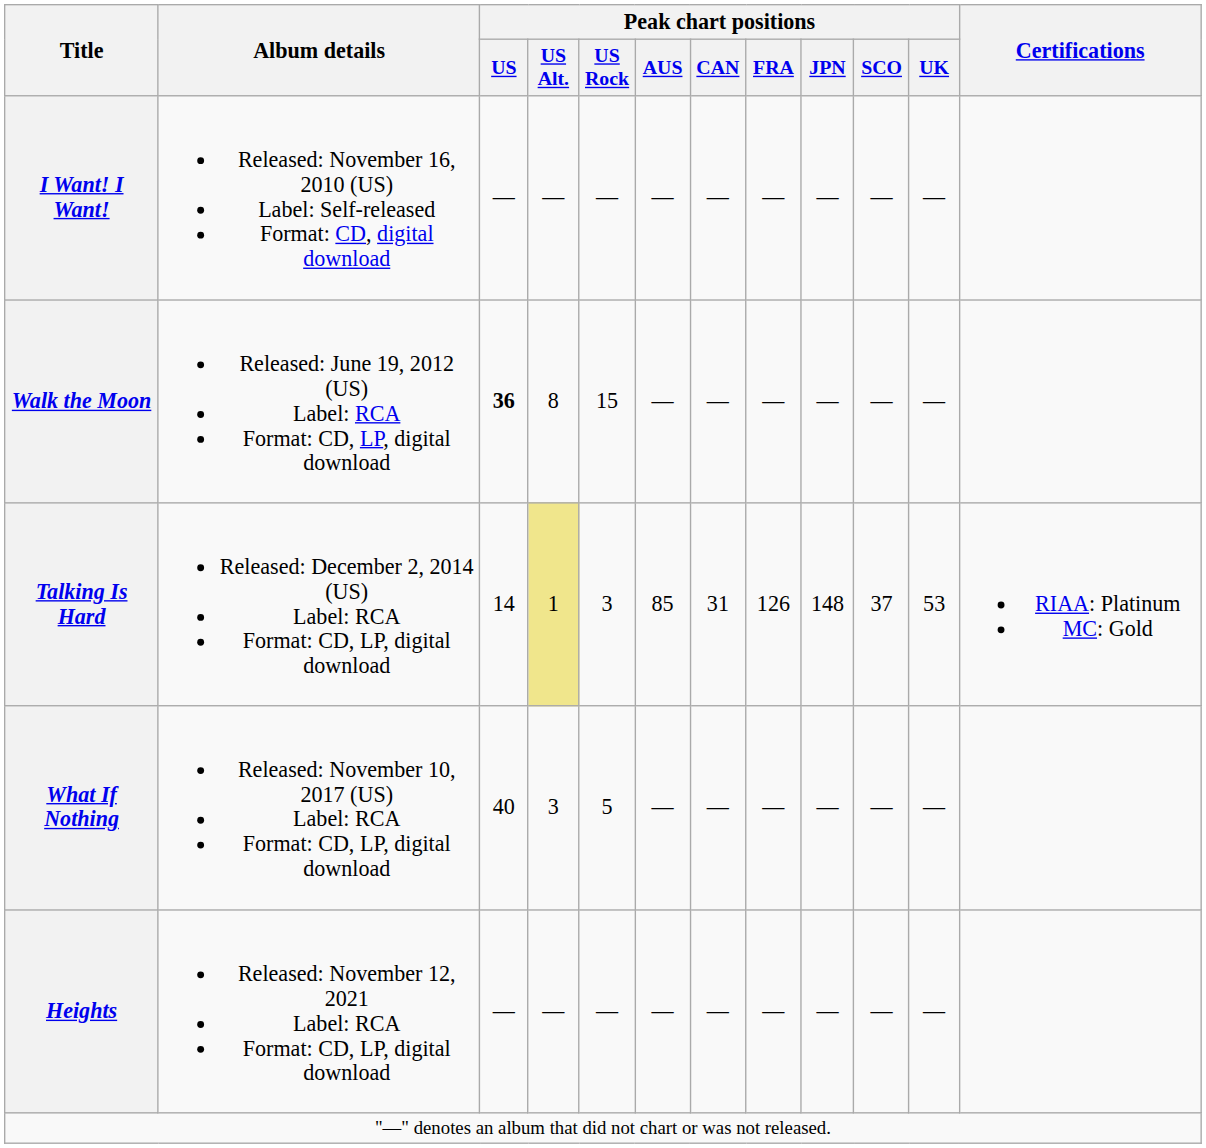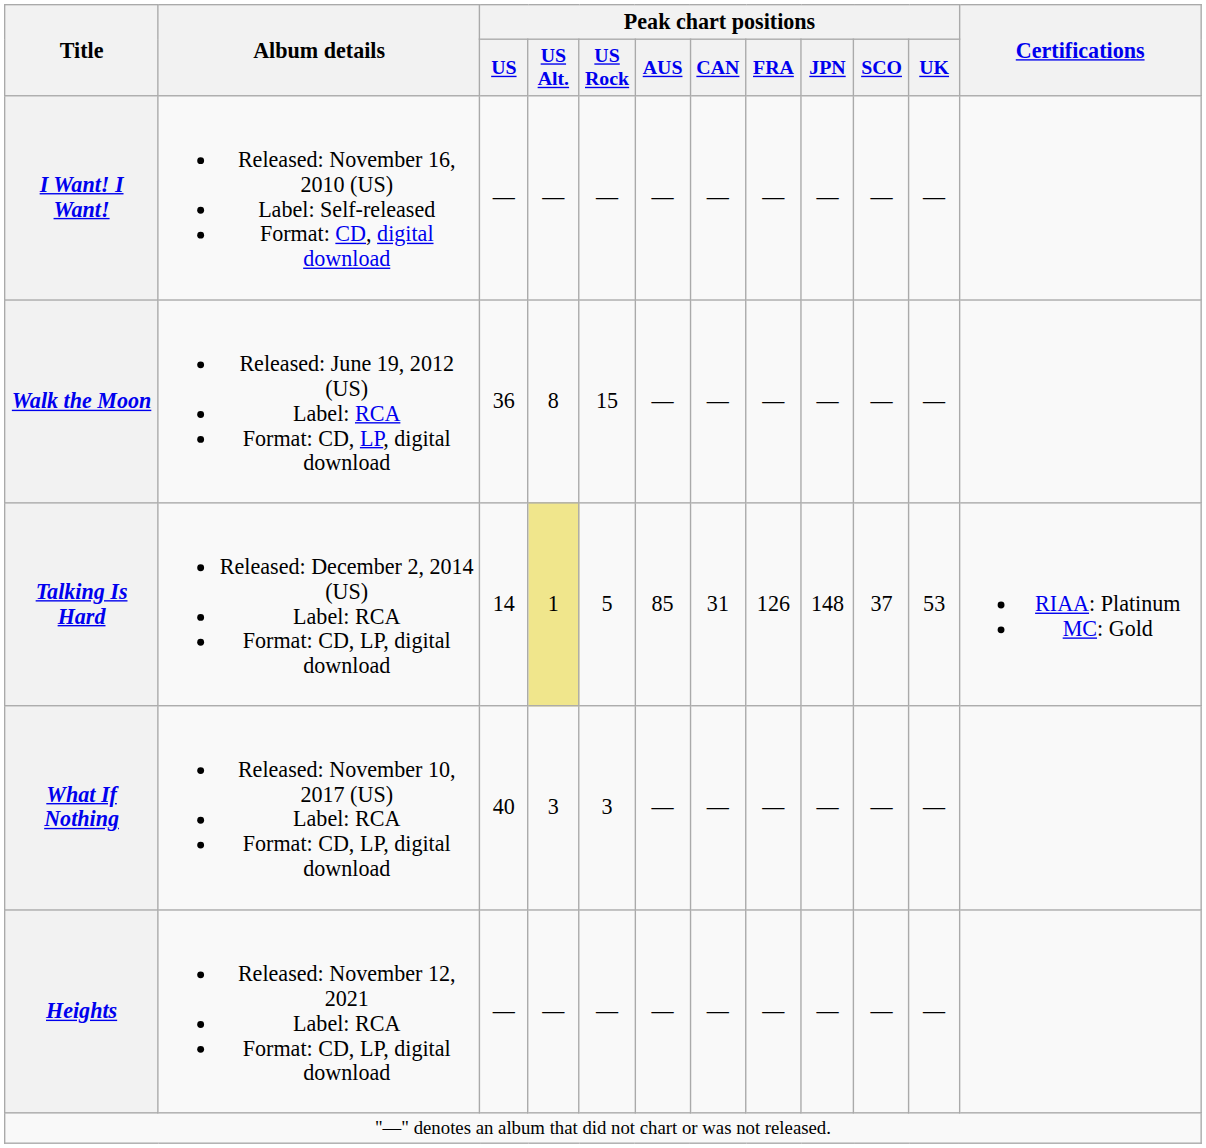(504, 400) bold -> (504, 400) normal
(607, 604) 3 -> (607, 604) 5
(607, 807) 5 -> (607, 807) 3
